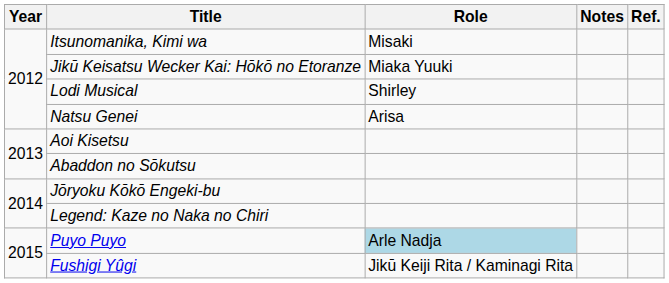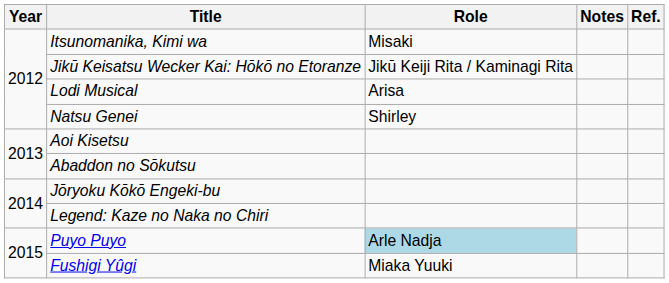(410, 66) Miaka Yuuki -> (471, 66) Jikū Keiji Rita / Kaminagi Rita
(392, 91) Shirley -> (386, 91) Arisa
(386, 116) Arisa -> (392, 116) Shirley
(471, 265) Jikū Keiji Rita / Kaminagi Rita -> (410, 265) Miaka Yuuki
